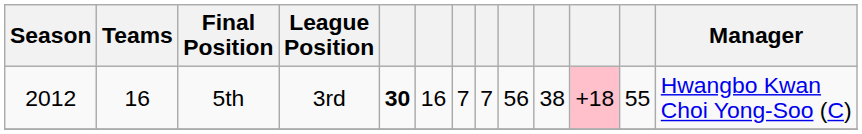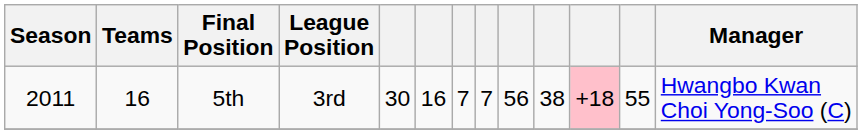(51, 97) 2012 -> (51, 97) 2011
(398, 97) bold -> (398, 97) normal
